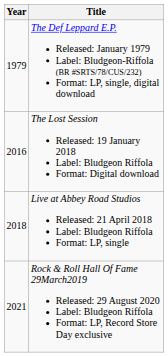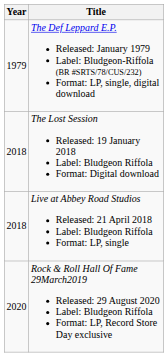(17, 151) 2016 -> (17, 151) 2018
(17, 306) 2021 -> (17, 306) 2020
